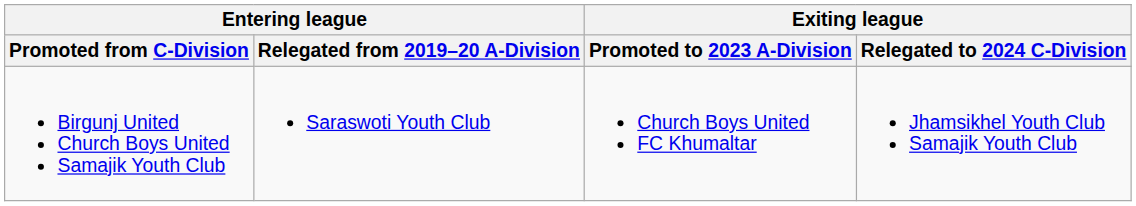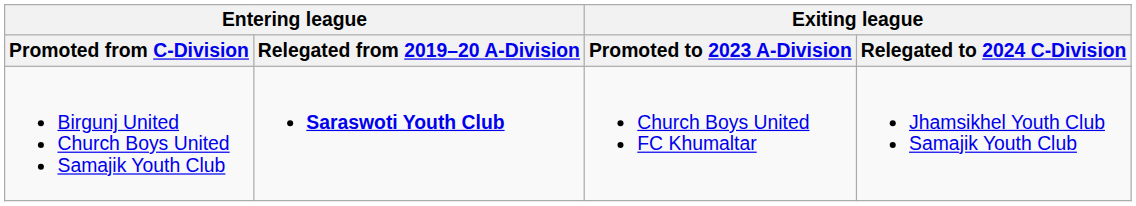(419, 123) normal -> (419, 123) bold
